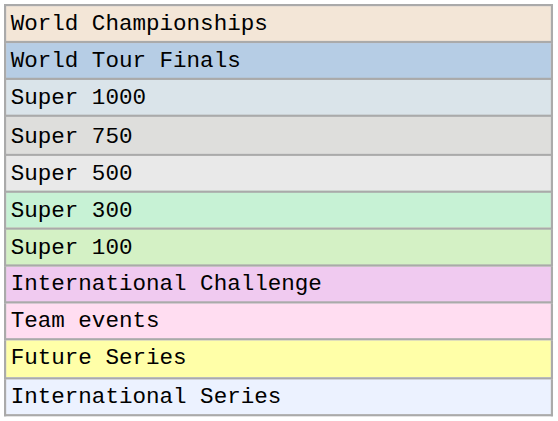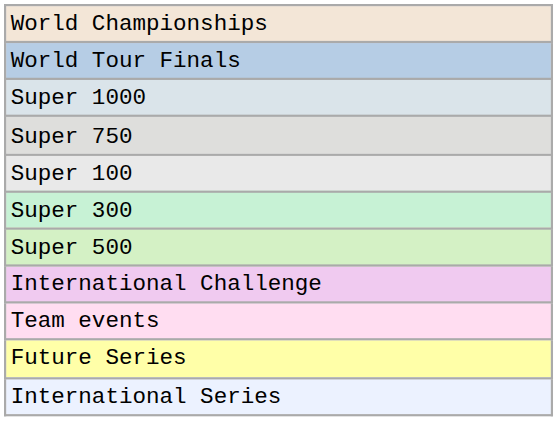(72, 173) Super 500 -> (72, 173) Super 100
(72, 247) Super 100 -> (72, 247) Super 500
